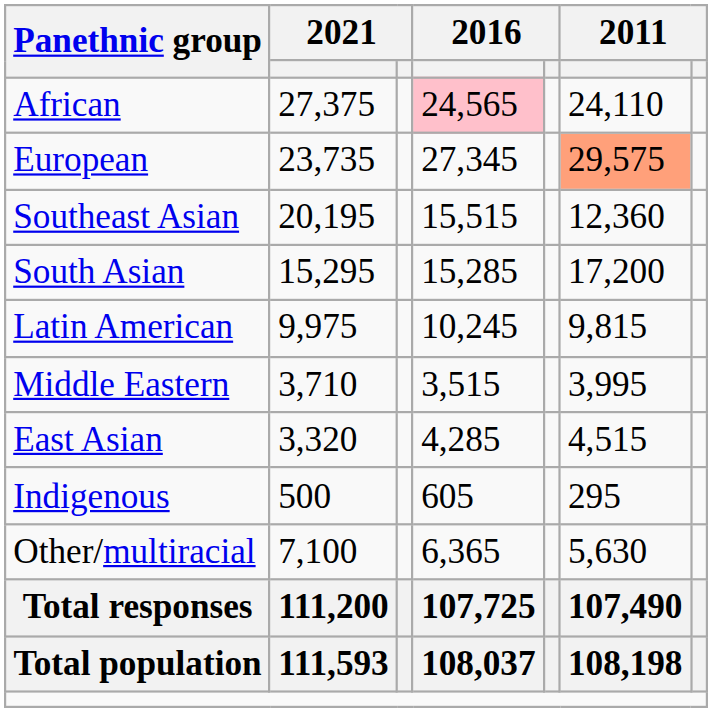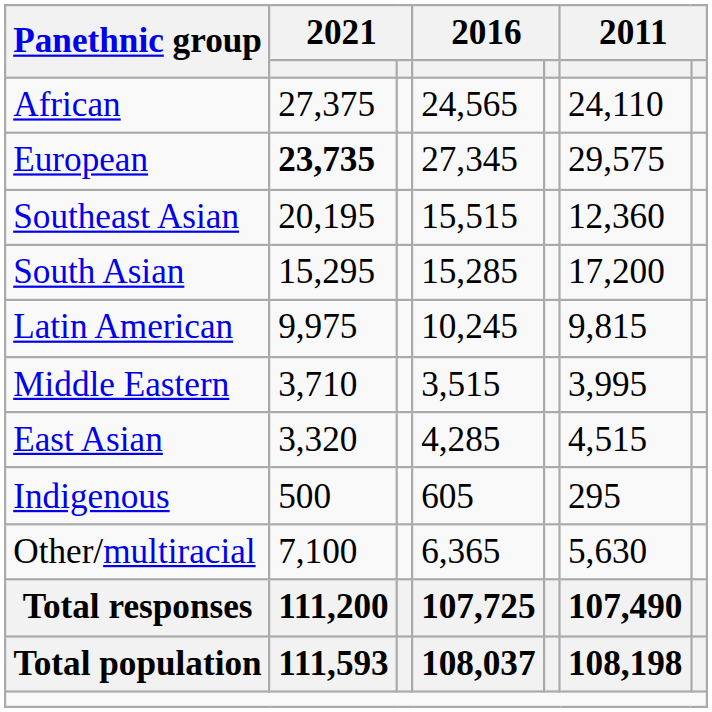(470, 104) pink background -> (470, 104) no background
(327, 160) normal -> (327, 160) bold
(616, 160) lightsalmon background -> (616, 160) no background
